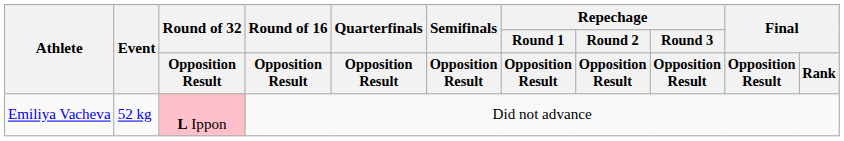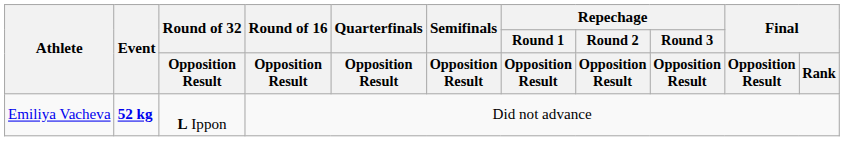(135, 115) normal -> (135, 115) bold
(202, 124) pink background -> (202, 124) no background
